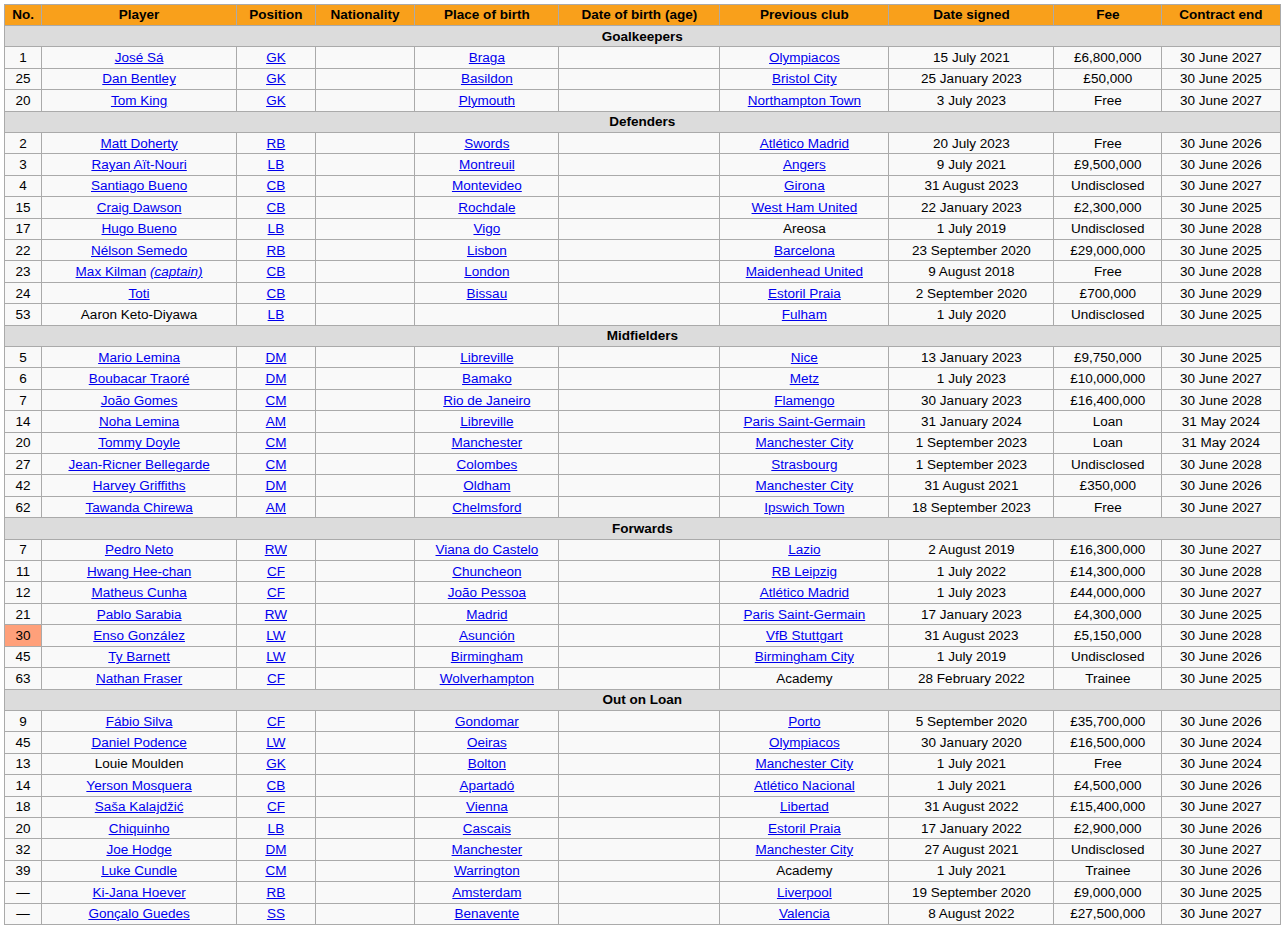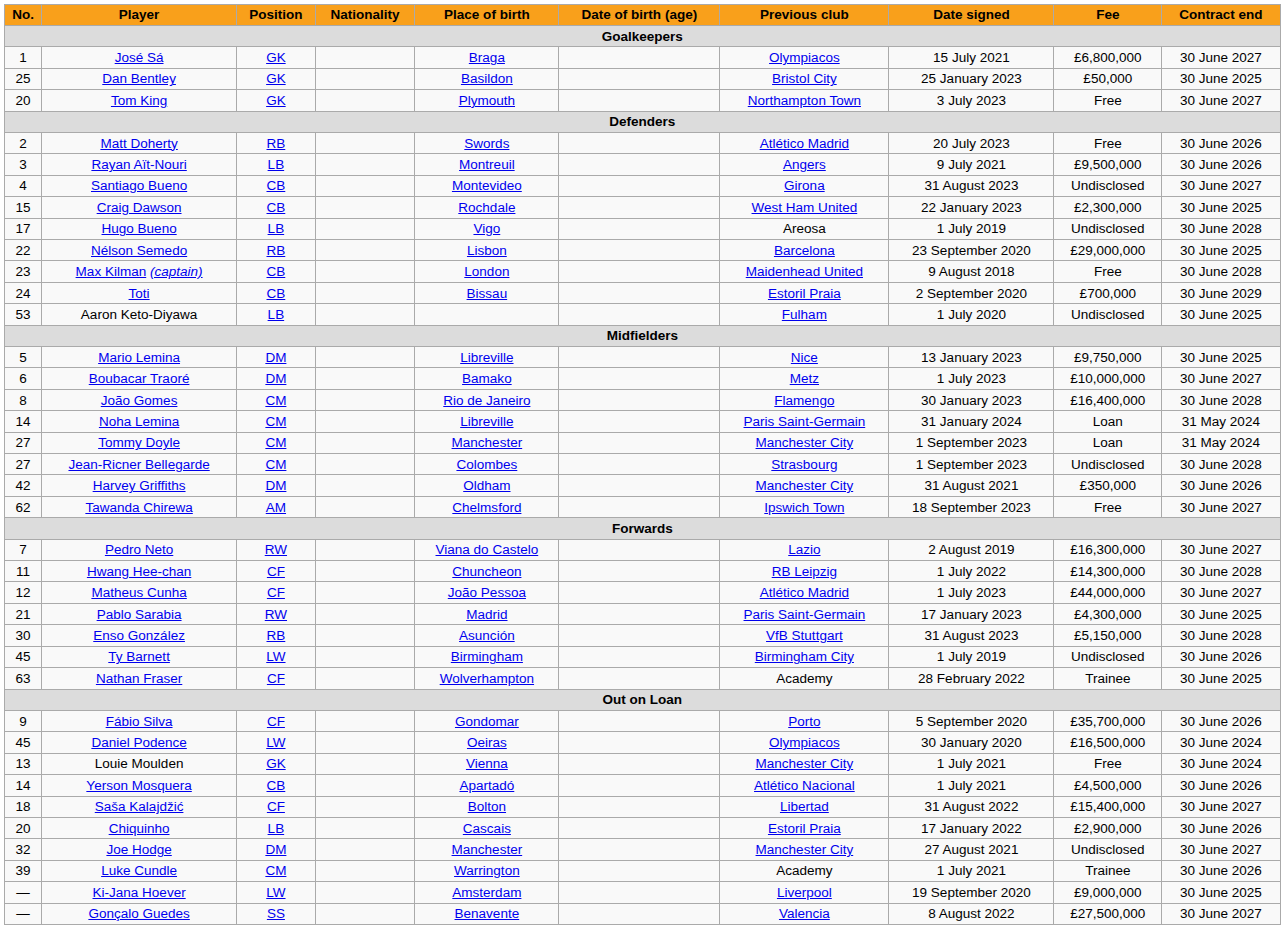(23, 400) 7 -> (23, 400) 8
(276, 421) AM -> (276, 421) CM
(23, 443) 20 -> (23, 443) 27
(23, 636) lightsalmon background -> (23, 636) no background
(276, 636) LW -> (276, 636) RB
(487, 764) Bolton -> (487, 764) Vienna
(487, 807) Vienna -> (487, 807) Bolton
(276, 892) RB -> (276, 892) LW
